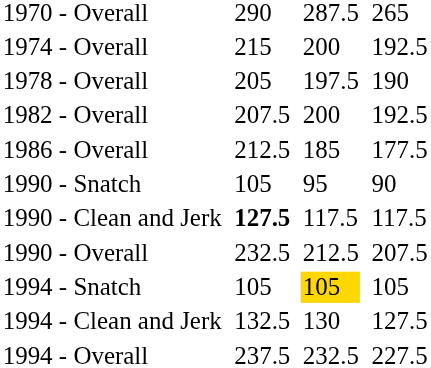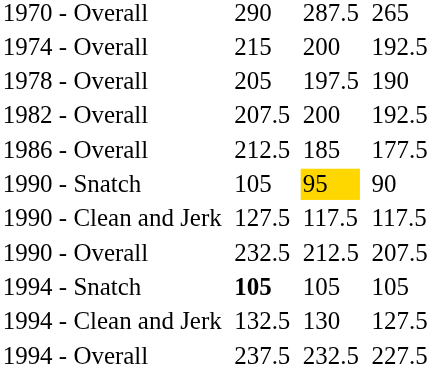(315, 184) no background -> (315, 184) gold background
(262, 218) bold -> (262, 218) normal
(253, 286) normal -> (253, 286) bold
(322, 286) gold background -> (322, 286) no background
